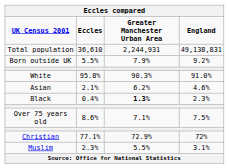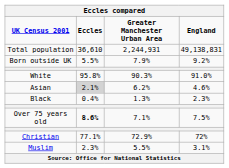(90, 87) no background -> (90, 87) lightgrey background
(142, 99) bold -> (142, 99) normal
(90, 118) normal -> (90, 118) bold
